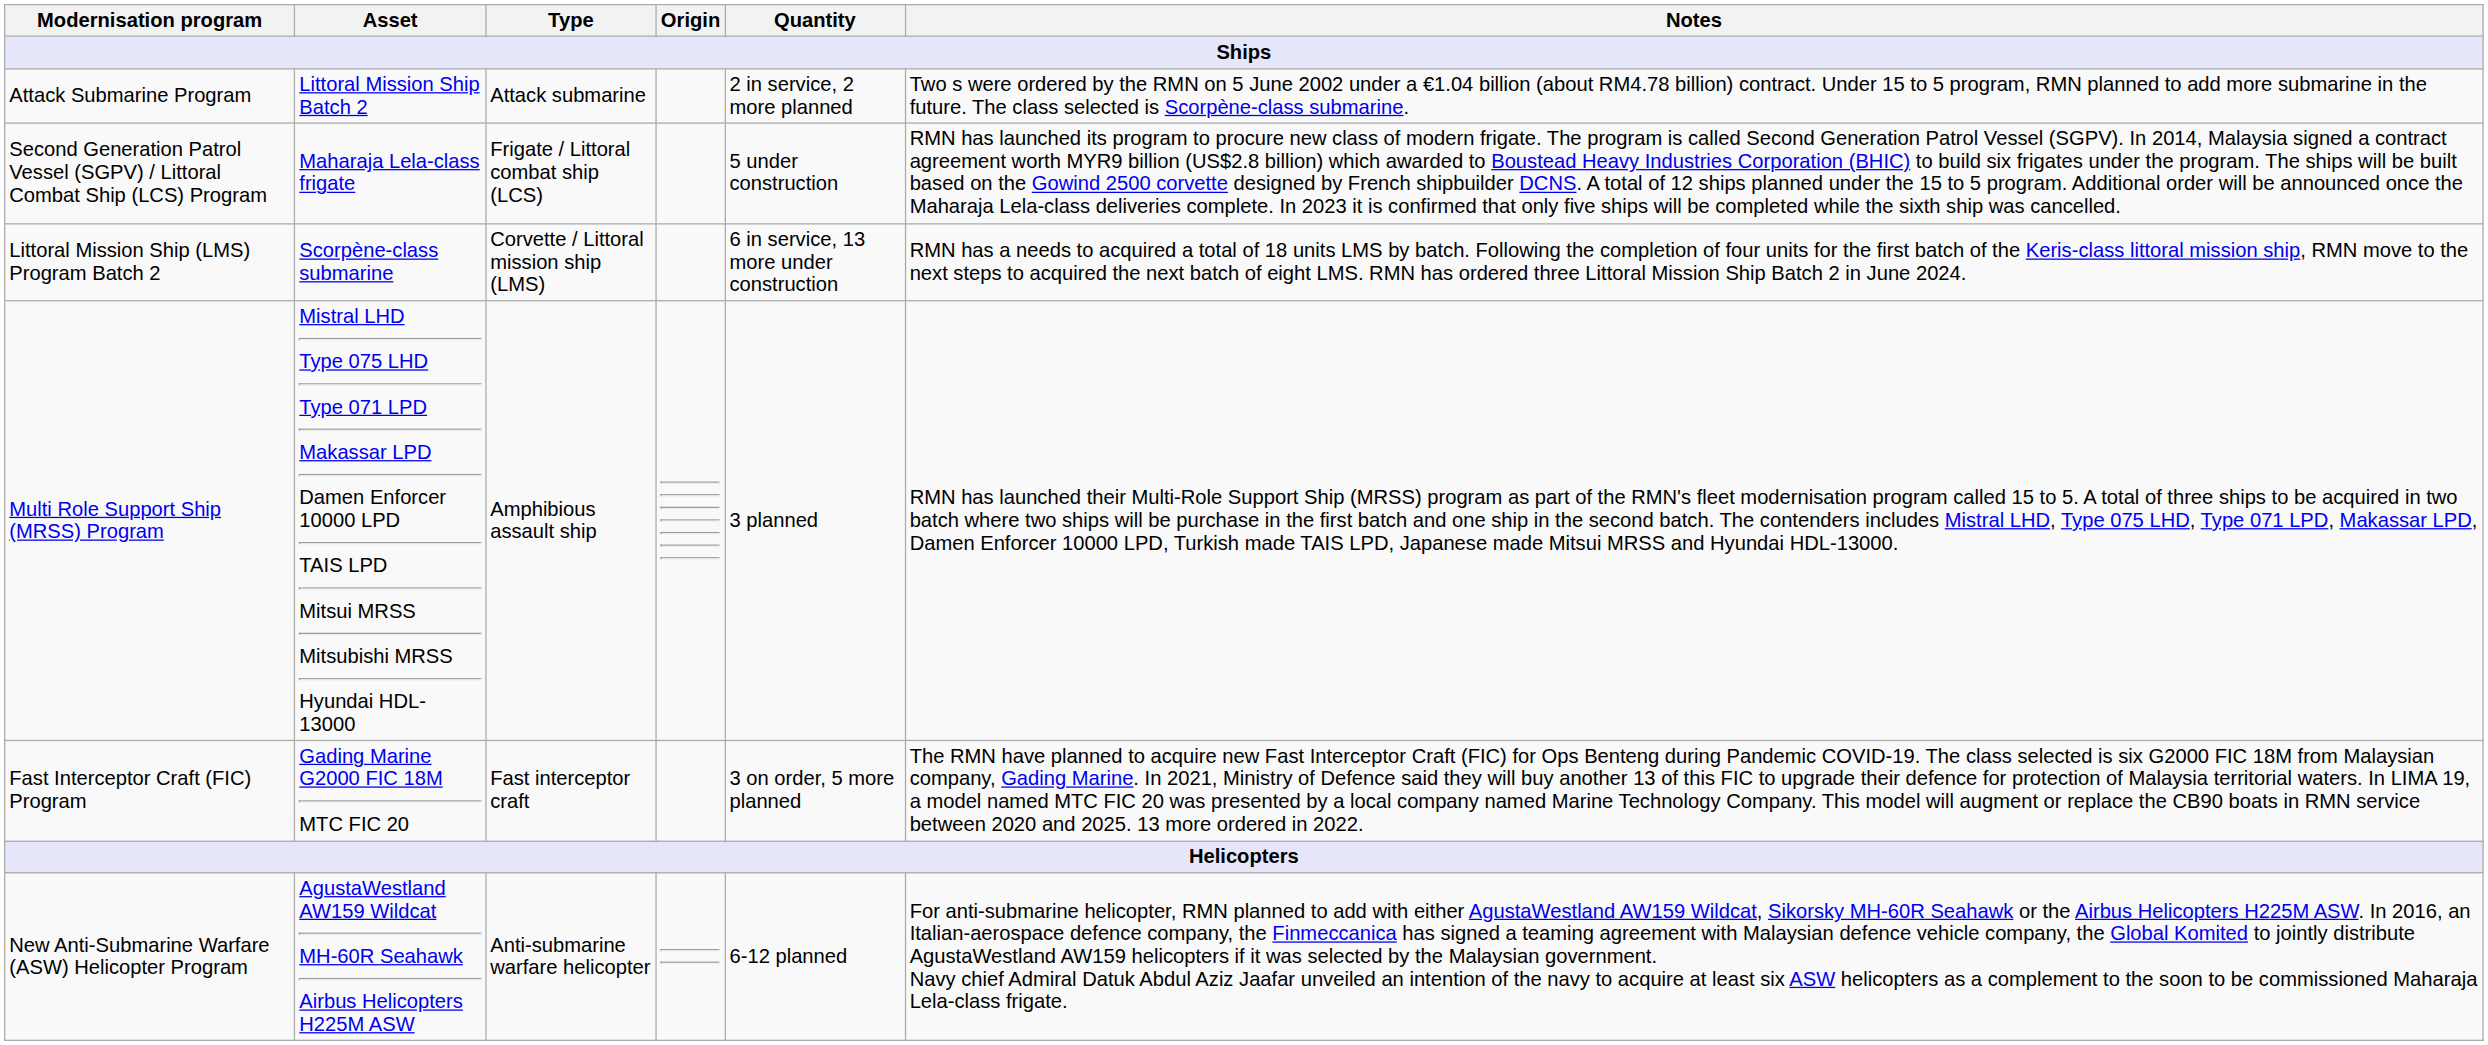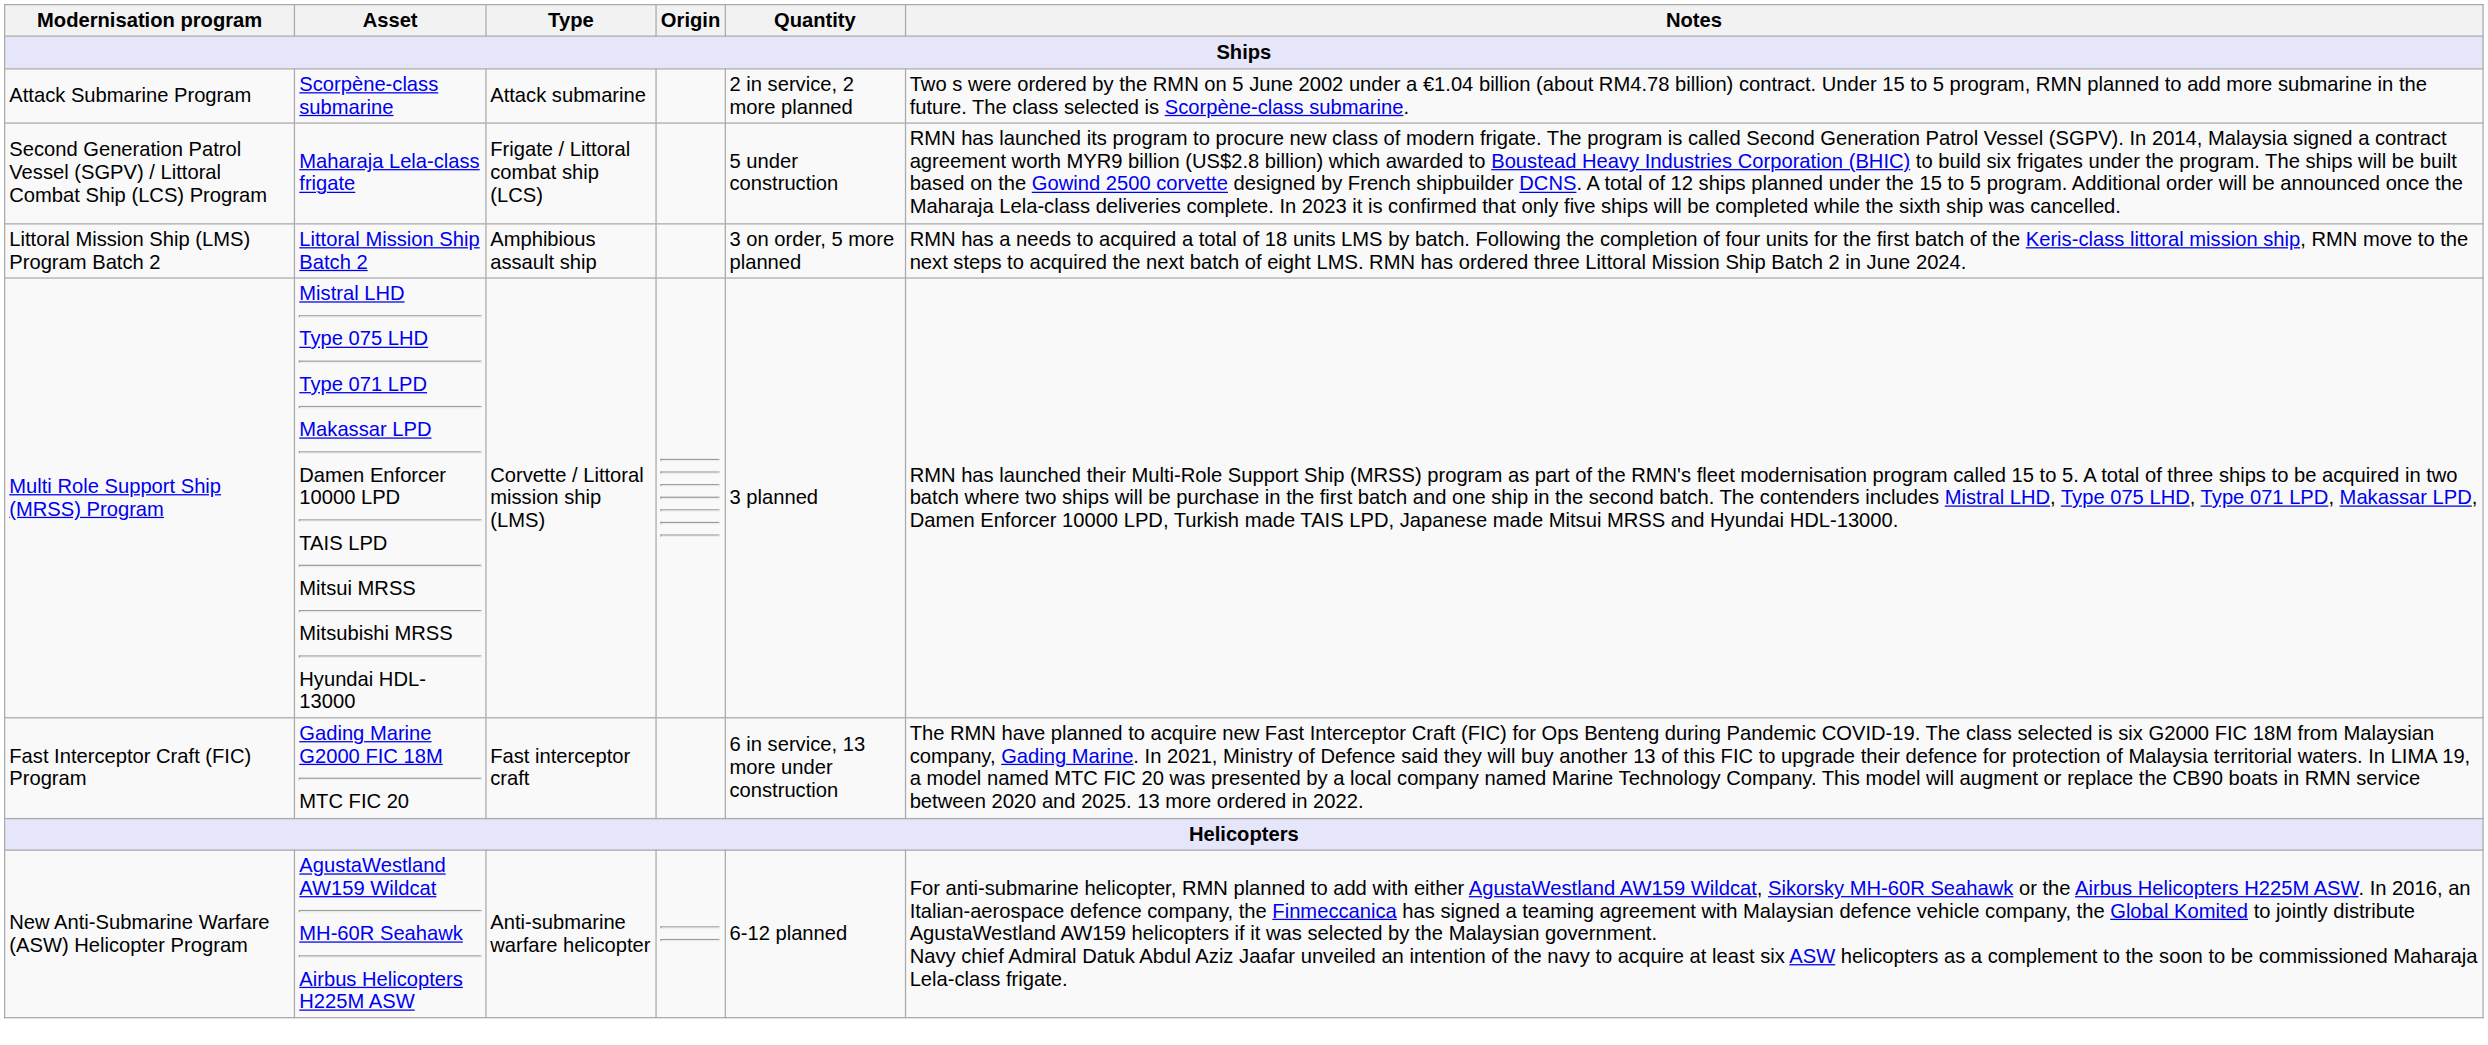(389, 95) Littoral Mission Ship Batch 2 -> (369, 95) Scorpène-class submarine
(369, 261) Scorpène-class submarine -> (389, 250) Littoral Mission Ship Batch 2
(567, 261) Corvette / Littoral mission ship (LMS) -> (543, 250) Amphibious assault ship
(797, 261) 6 in service, 13 more under construction -> (812, 250) 3 on order, 5 more planned
(543, 520) Amphibious assault ship -> (567, 497) Corvette / Littoral mission ship (LMS)
(812, 790) 3 on order, 5 more planned -> (797, 767) 6 in service, 13 more under construction
